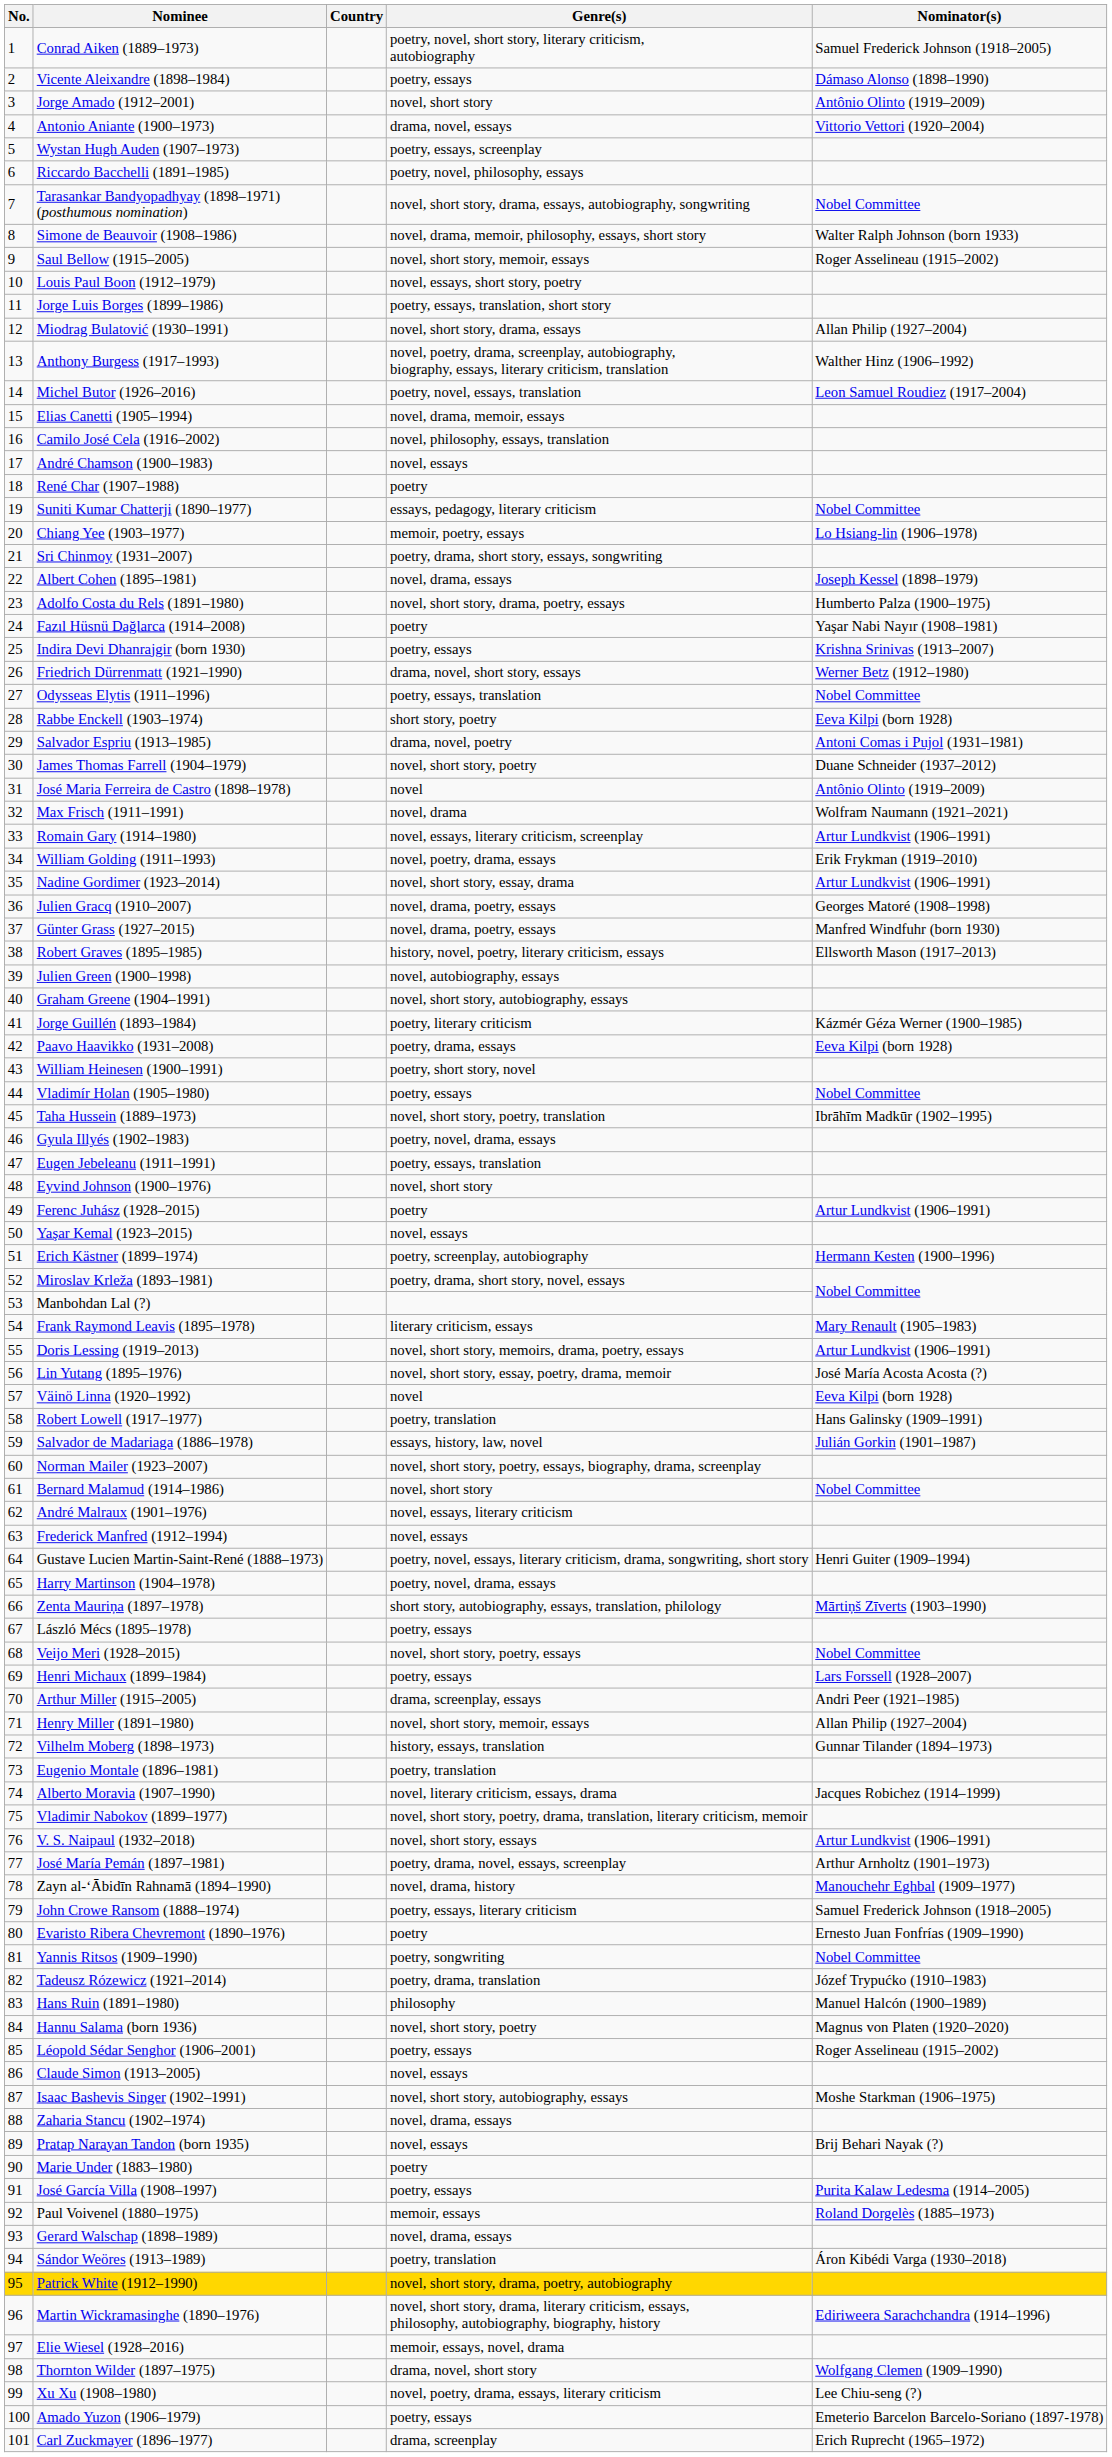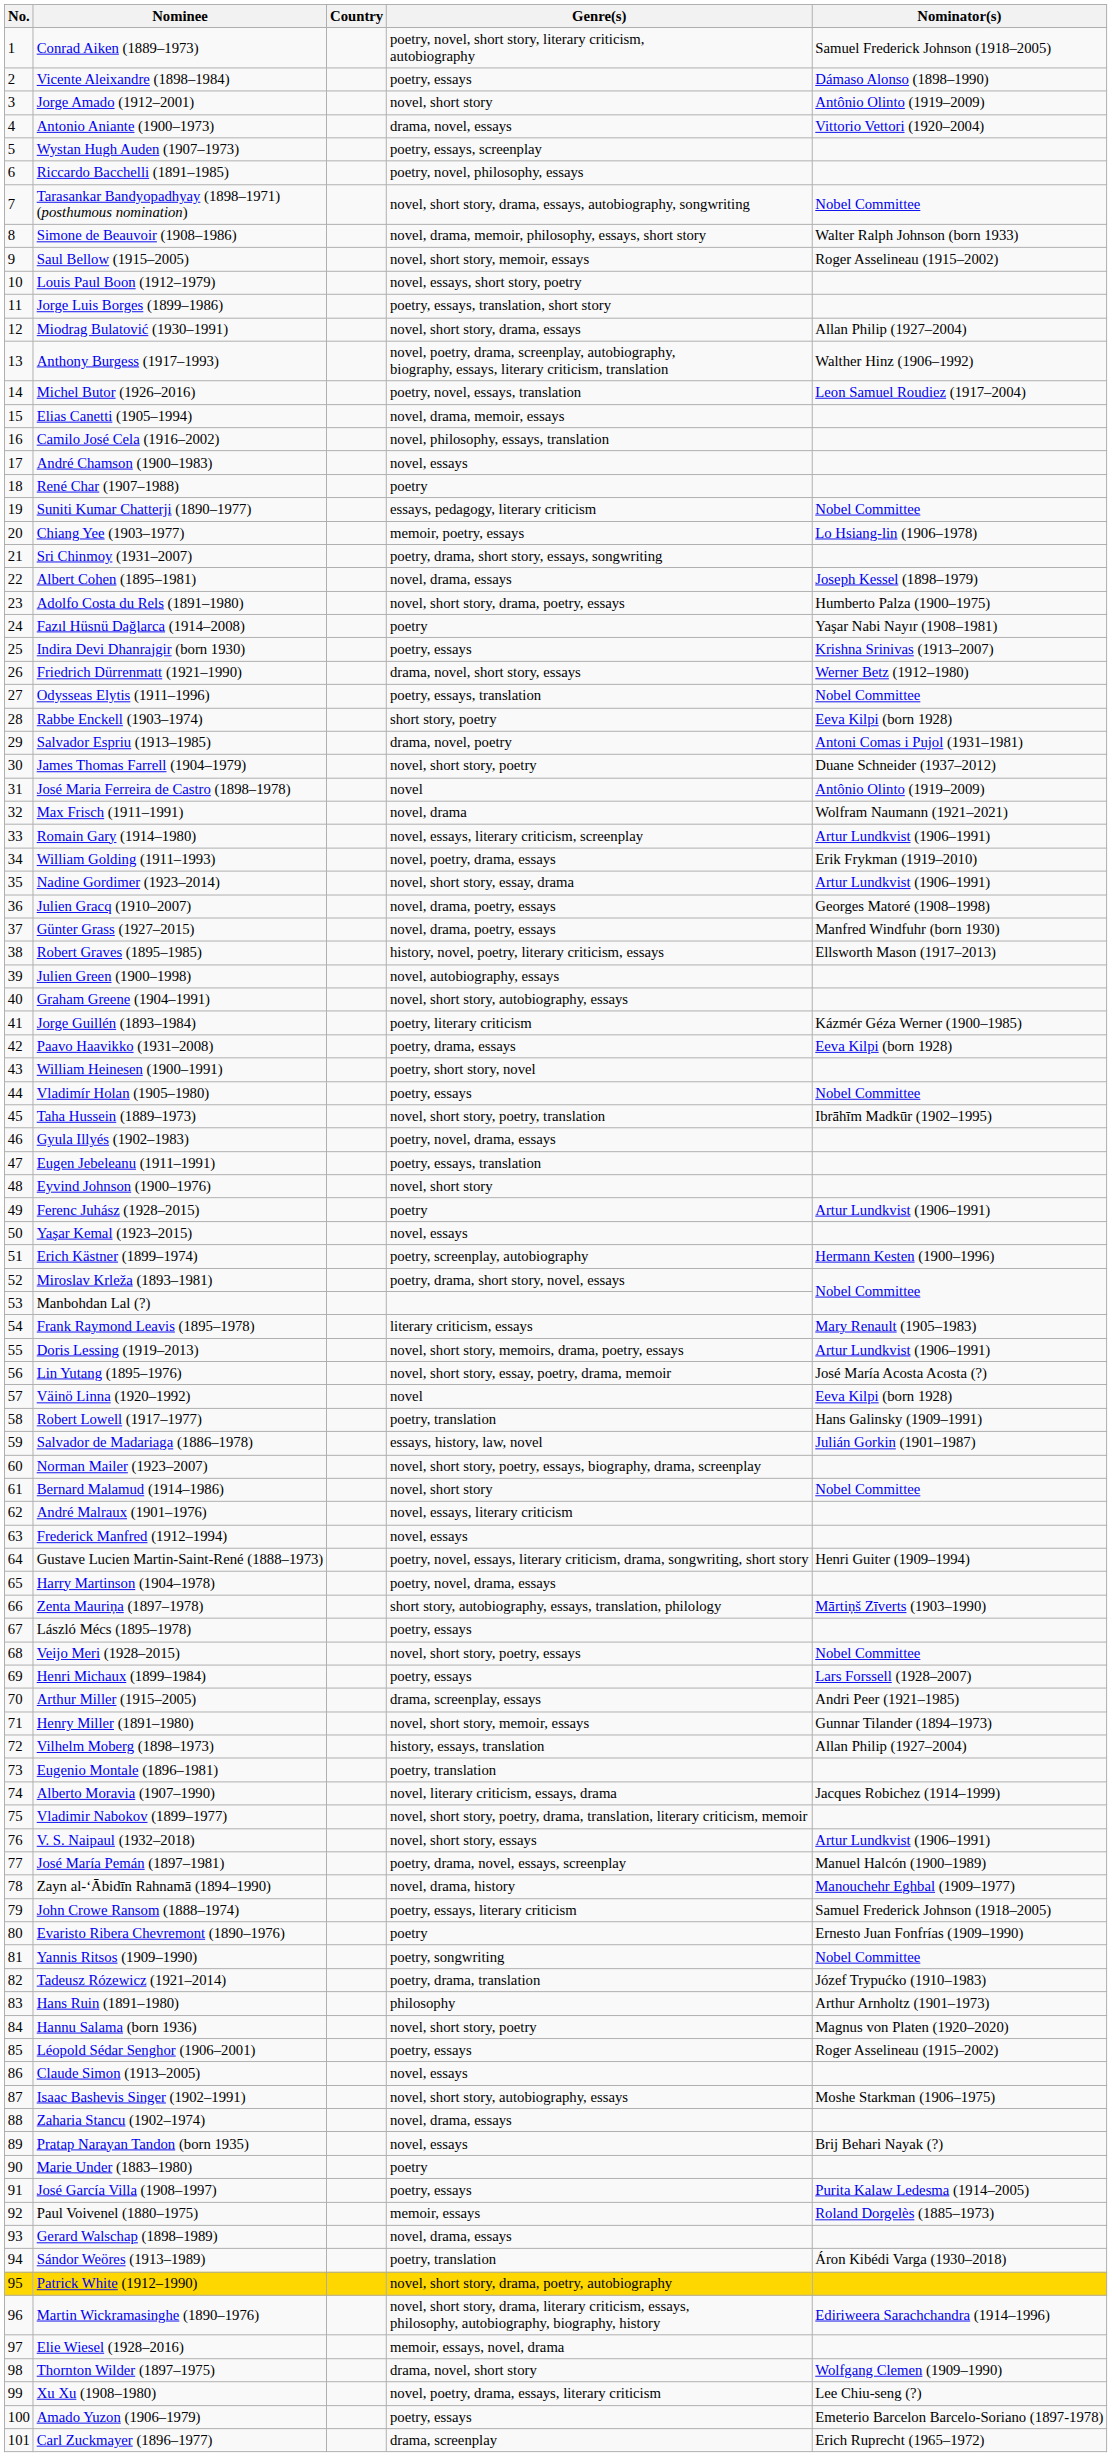(891, 1723) Allan Philip (1927–2004) -> (904, 1723) Gunnar Tilander (1894–1973)
(904, 1746) Gunnar Tilander (1894–1973) -> (891, 1746) Allan Philip (1927–2004)
(902, 1863) Arthur Arnholtz (1901–1973) -> (901, 1863) Manuel Halcón (1900–1989)
(901, 2003) Manuel Halcón (1900–1989) -> (902, 2003) Arthur Arnholtz (1901–1973)
